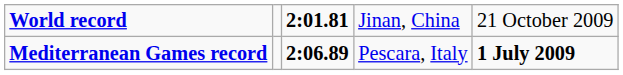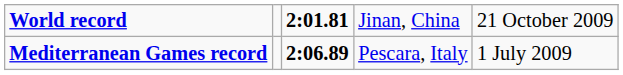(526, 52) bold -> (524, 52) normal
